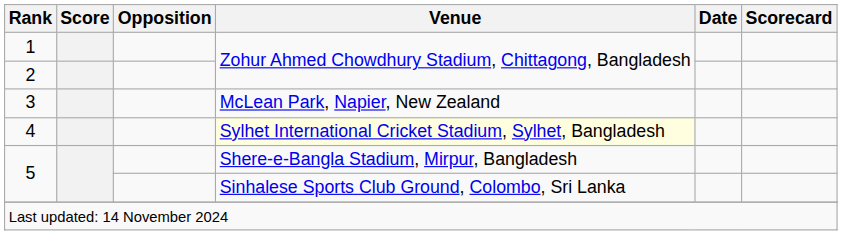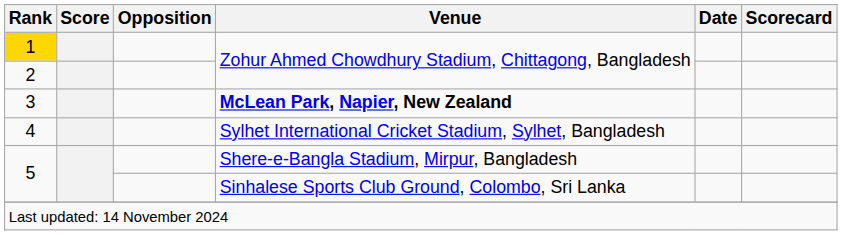(30, 46) no background -> (30, 46) gold background
(360, 103) normal -> (366, 103) bold
(442, 131) lightyellow background -> (442, 131) no background
